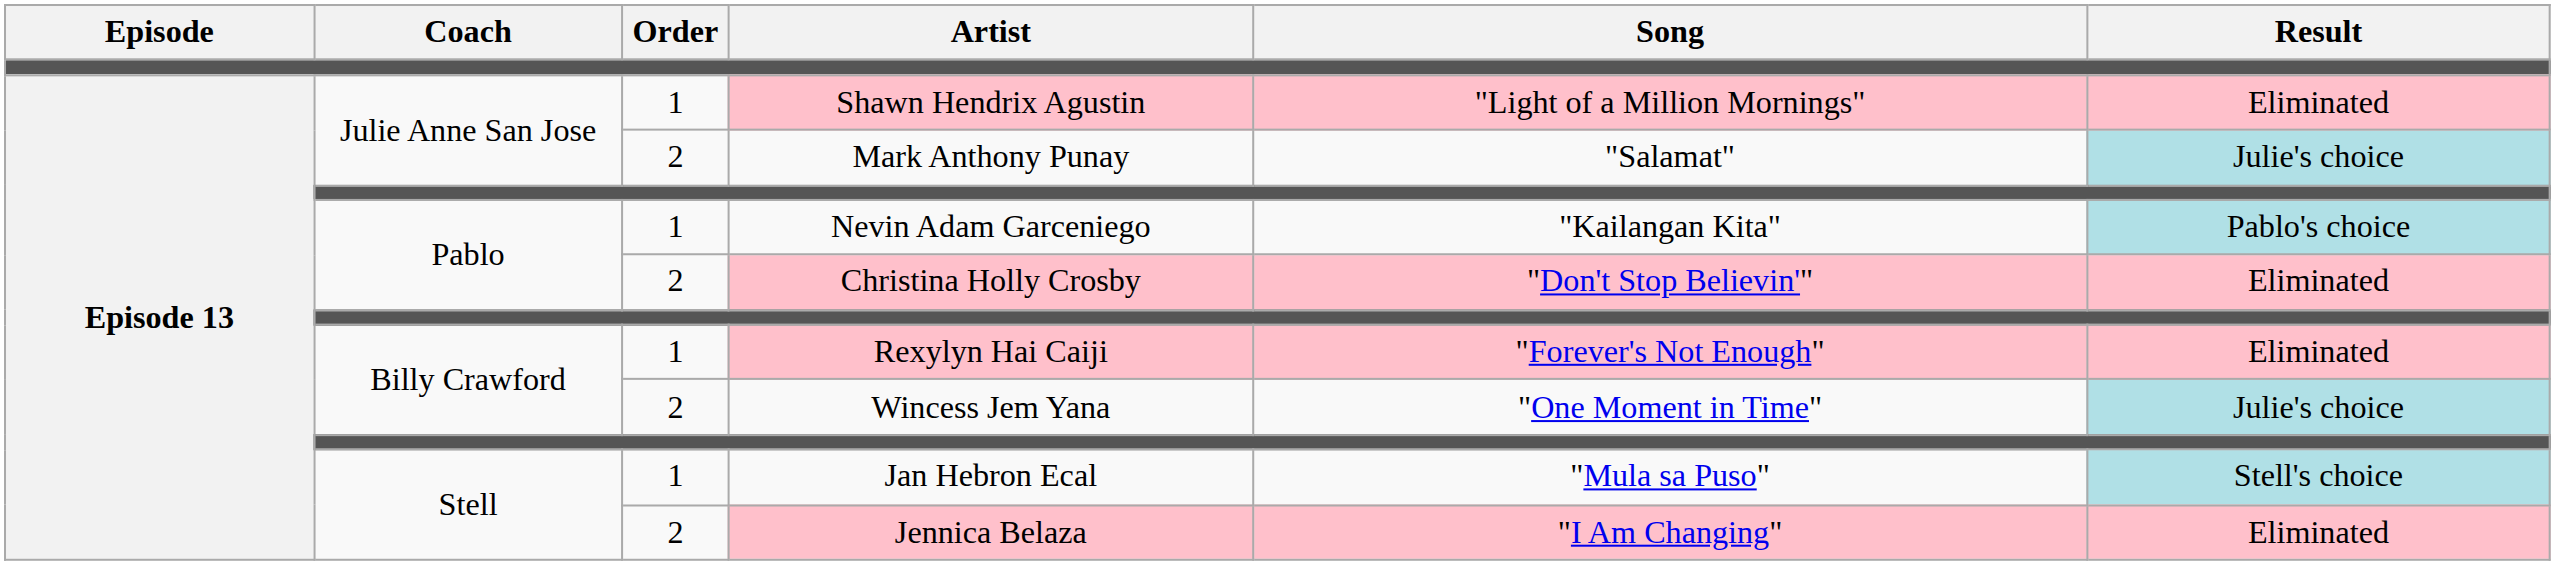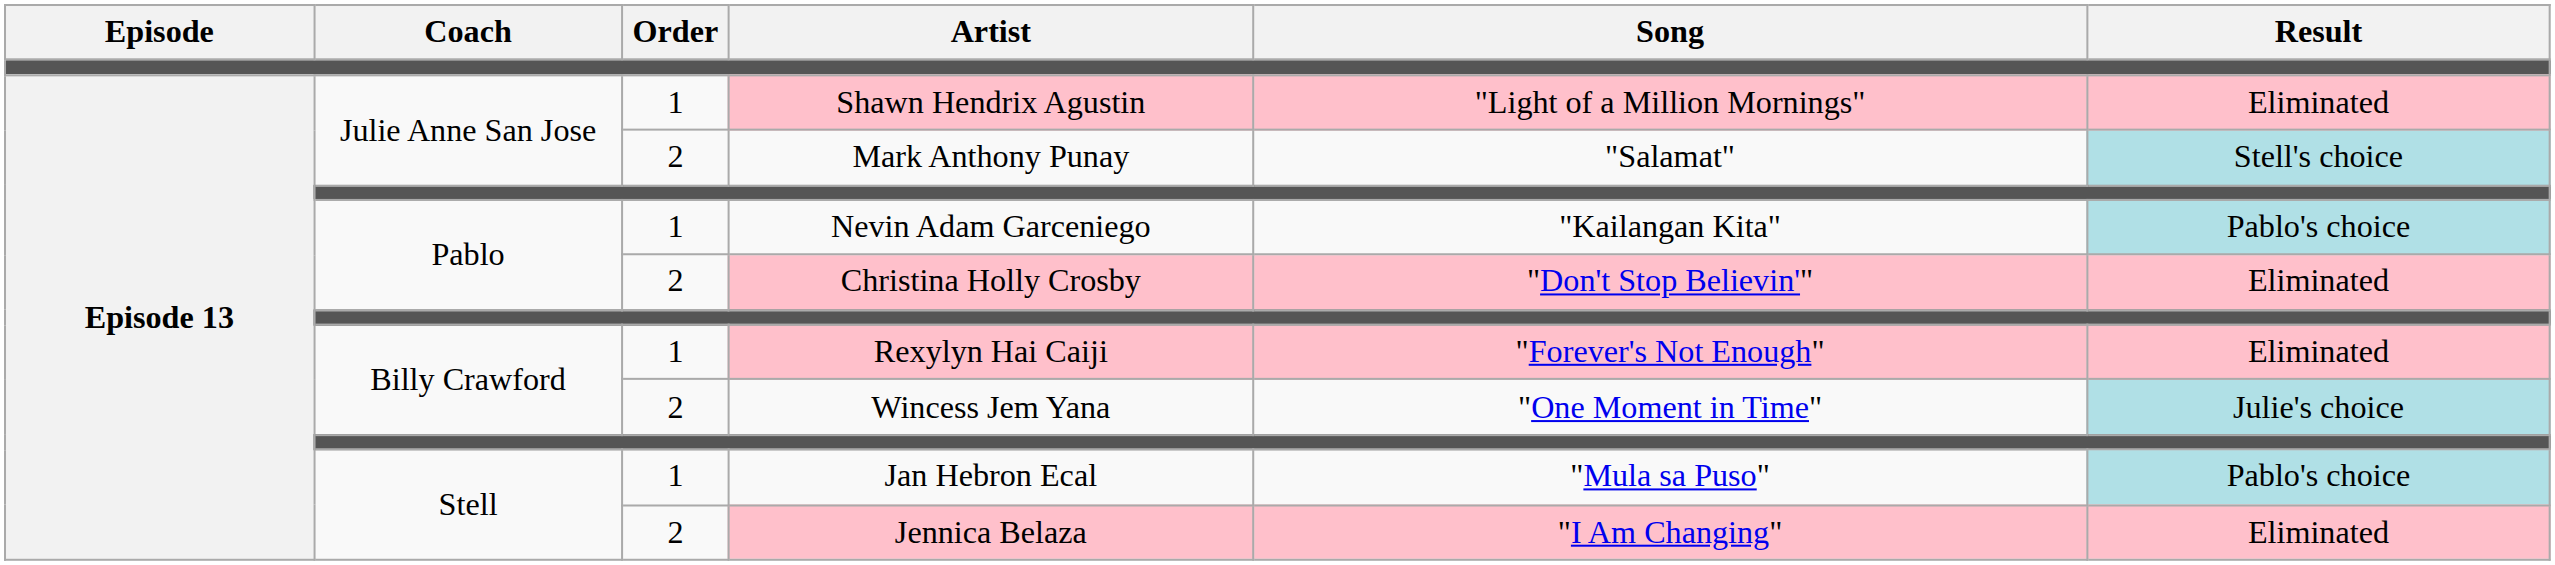(2318, 156) Julie's choice -> (2318, 156) Stell's choice
(2318, 476) Stell's choice -> (2318, 476) Pablo's choice
